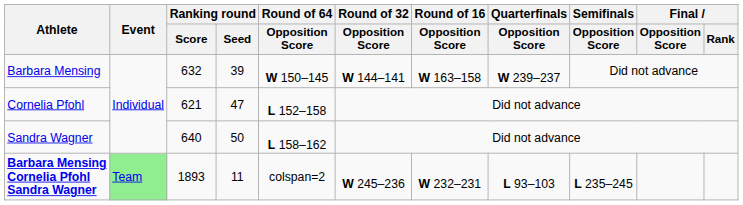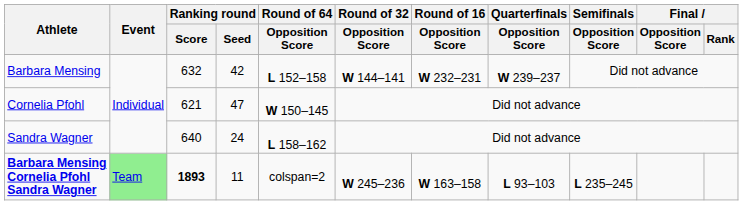(237, 72) 39 -> (237, 72) 42
(297, 78) W 150–145 -> (297, 78) L 152–158
(450, 78) W 163–158 -> (450, 78) W 232–231
(297, 111) L 152–158 -> (297, 111) W 150–145
(237, 137) 50 -> (237, 137) 24
(191, 177) normal -> (191, 177) bold
(450, 184) W 232–231 -> (450, 184) W 163–158
